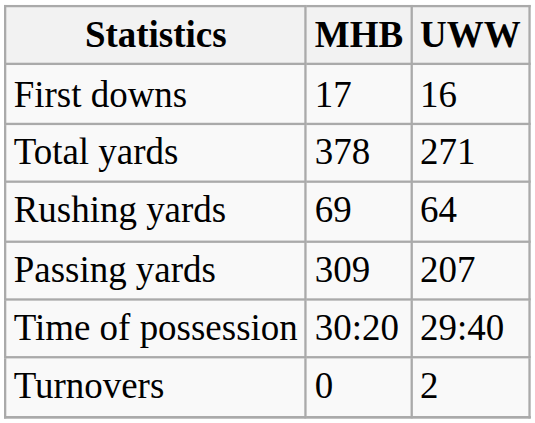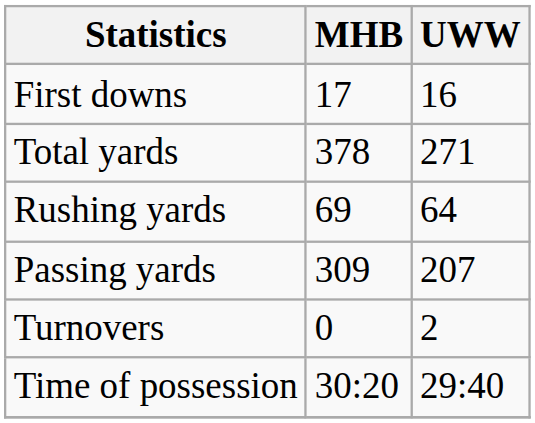rows swapped: (89, 386) <-> (156, 327)
